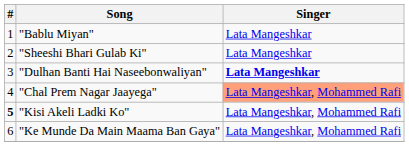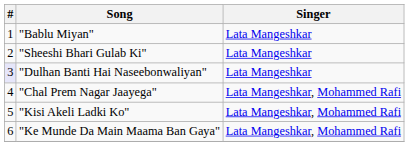(10, 72) no background -> (10, 72) lavender background
(273, 72) bold -> (269, 72) normal
(313, 92) lightsalmon background -> (313, 92) no background
(10, 111) bold -> (10, 111) normal
